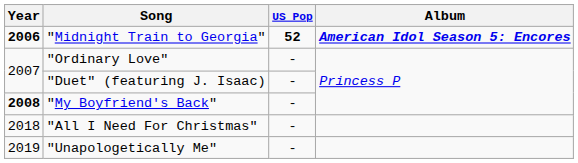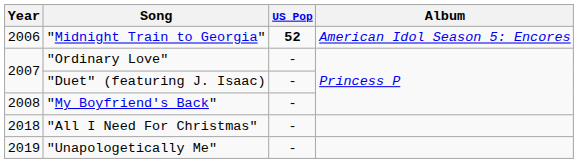(24, 38) bold -> (24, 38) normal
(445, 38) bold -> (445, 38) normal
(24, 104) bold -> (24, 104) normal
